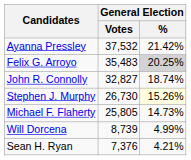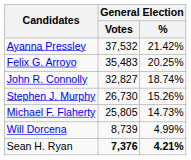(166, 63) lightgrey background -> (166, 63) no background
(166, 96) lightyellow background -> (166, 96) no background
(124, 146) normal -> (124, 146) bold
(169, 146) normal -> (169, 146) bold
